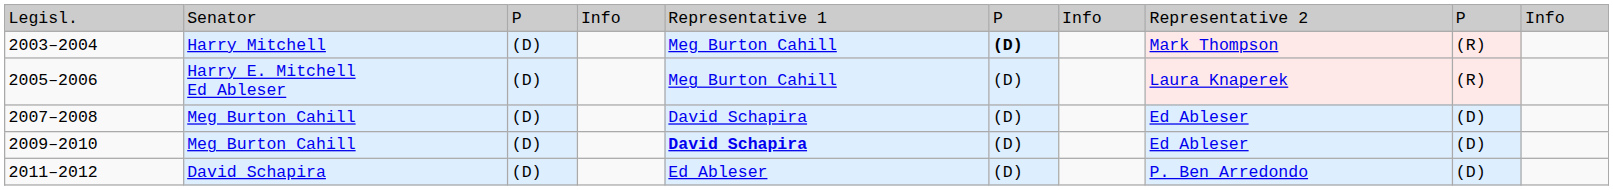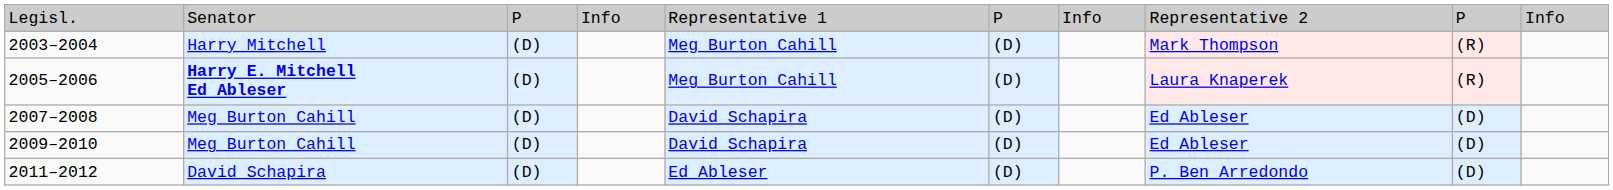(1008, 45) bold -> (1008, 45) normal
(271, 81) normal -> (271, 81) bold
(738, 145) bold -> (738, 145) normal
